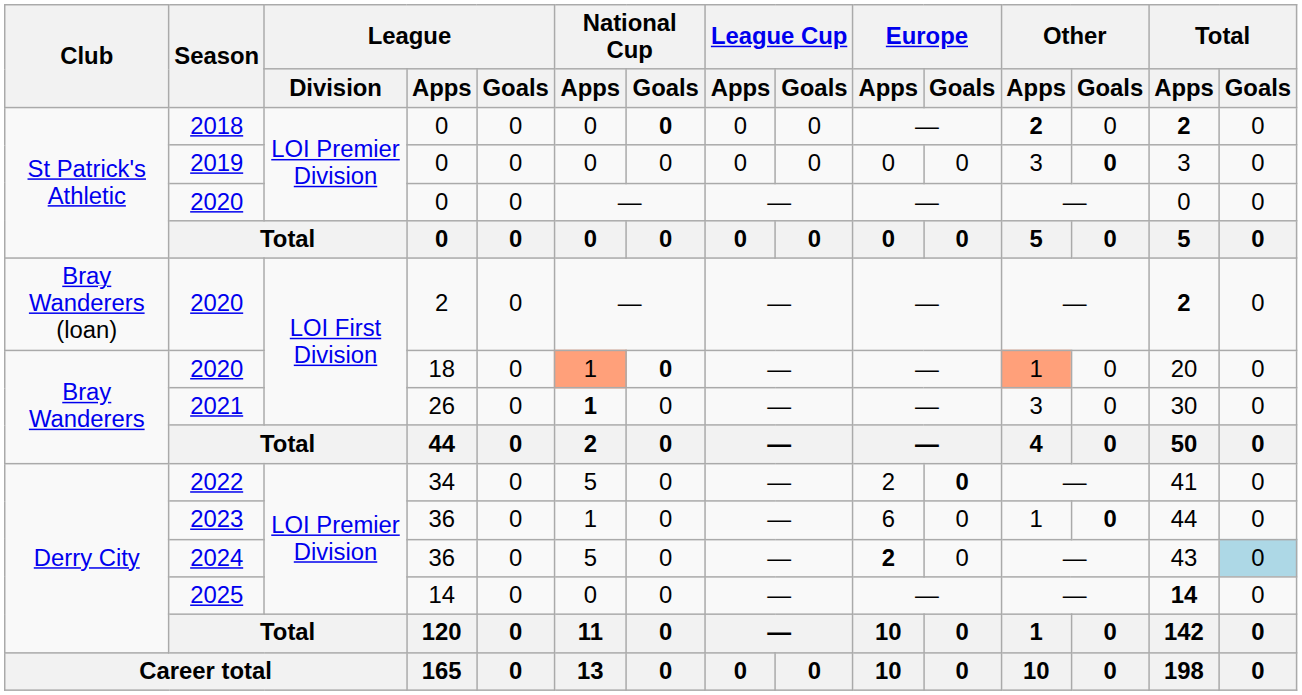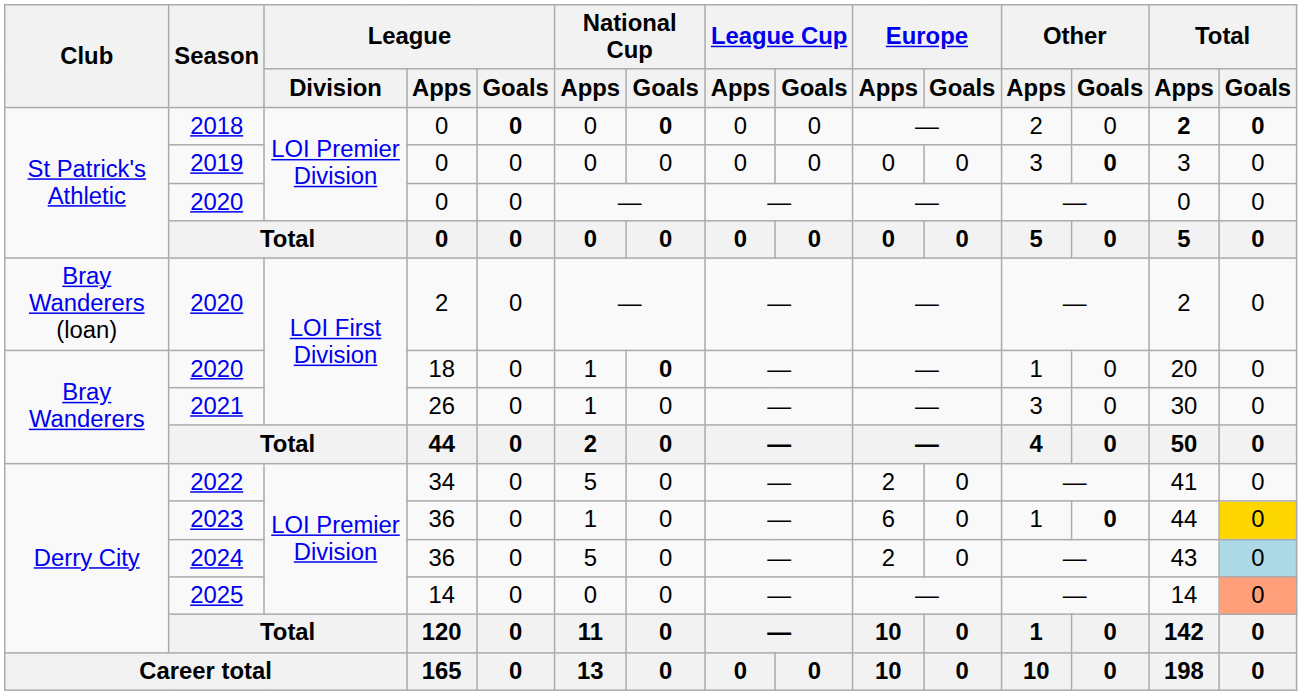(516, 125) normal -> (516, 125) bold
(1036, 125) bold -> (1036, 125) normal
(1258, 125) normal -> (1258, 125) bold
(1184, 303) bold -> (1184, 303) normal
(590, 368) lightsalmon background -> (590, 368) no background
(1036, 368) lightsalmon background -> (1036, 368) no background
(590, 406) bold -> (590, 406) normal
(962, 481) bold -> (962, 481) normal
(1258, 519) no background -> (1258, 519) gold background
(888, 557) bold -> (888, 557) normal
(1184, 595) bold -> (1184, 595) normal
(1258, 595) no background -> (1258, 595) lightsalmon background
